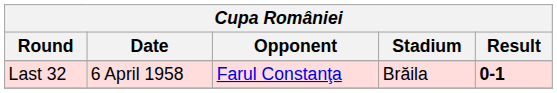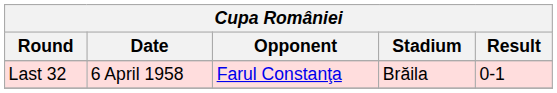(492, 74) bold -> (492, 74) normal
